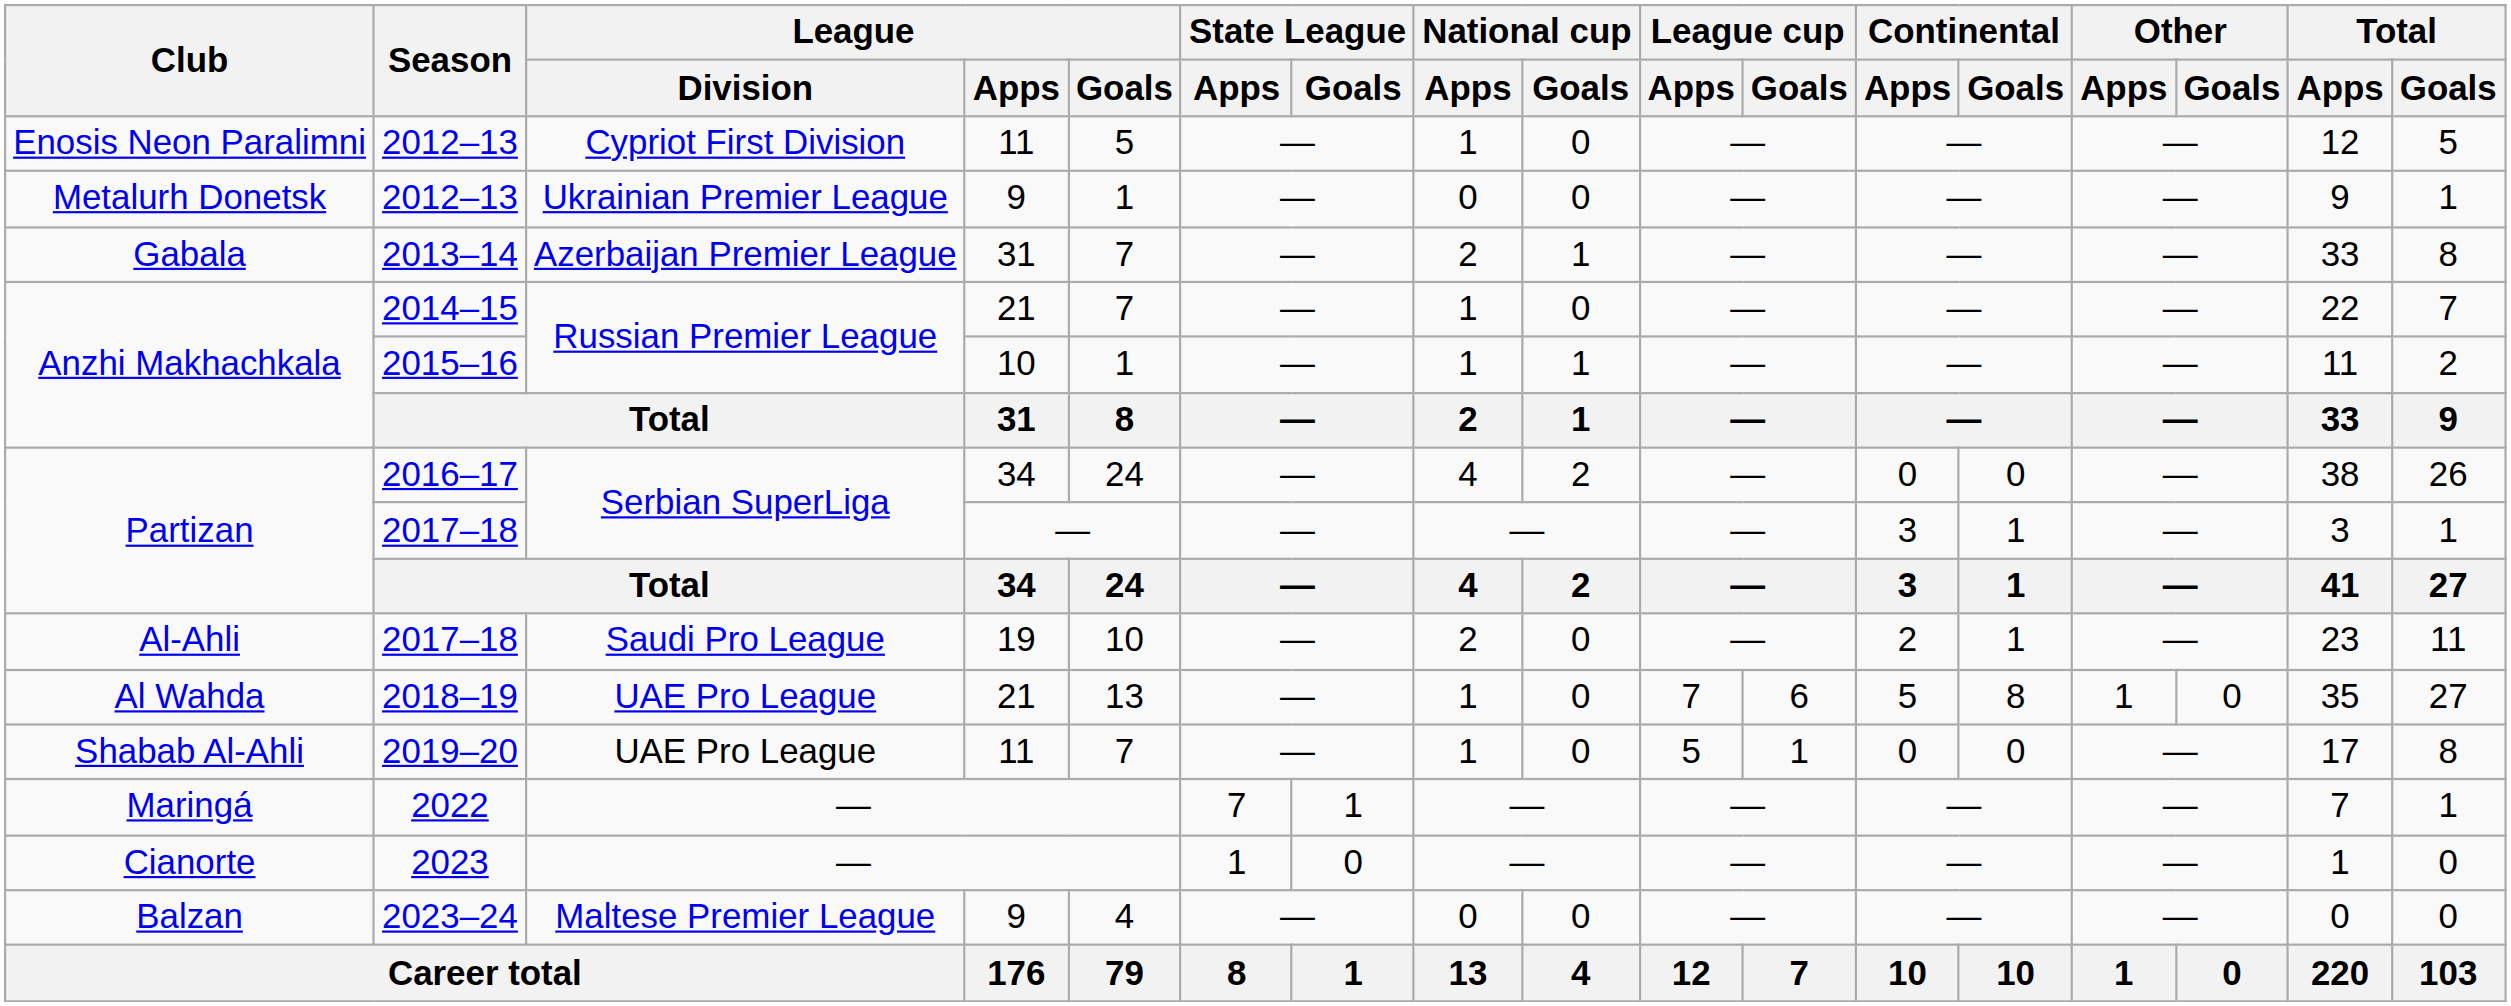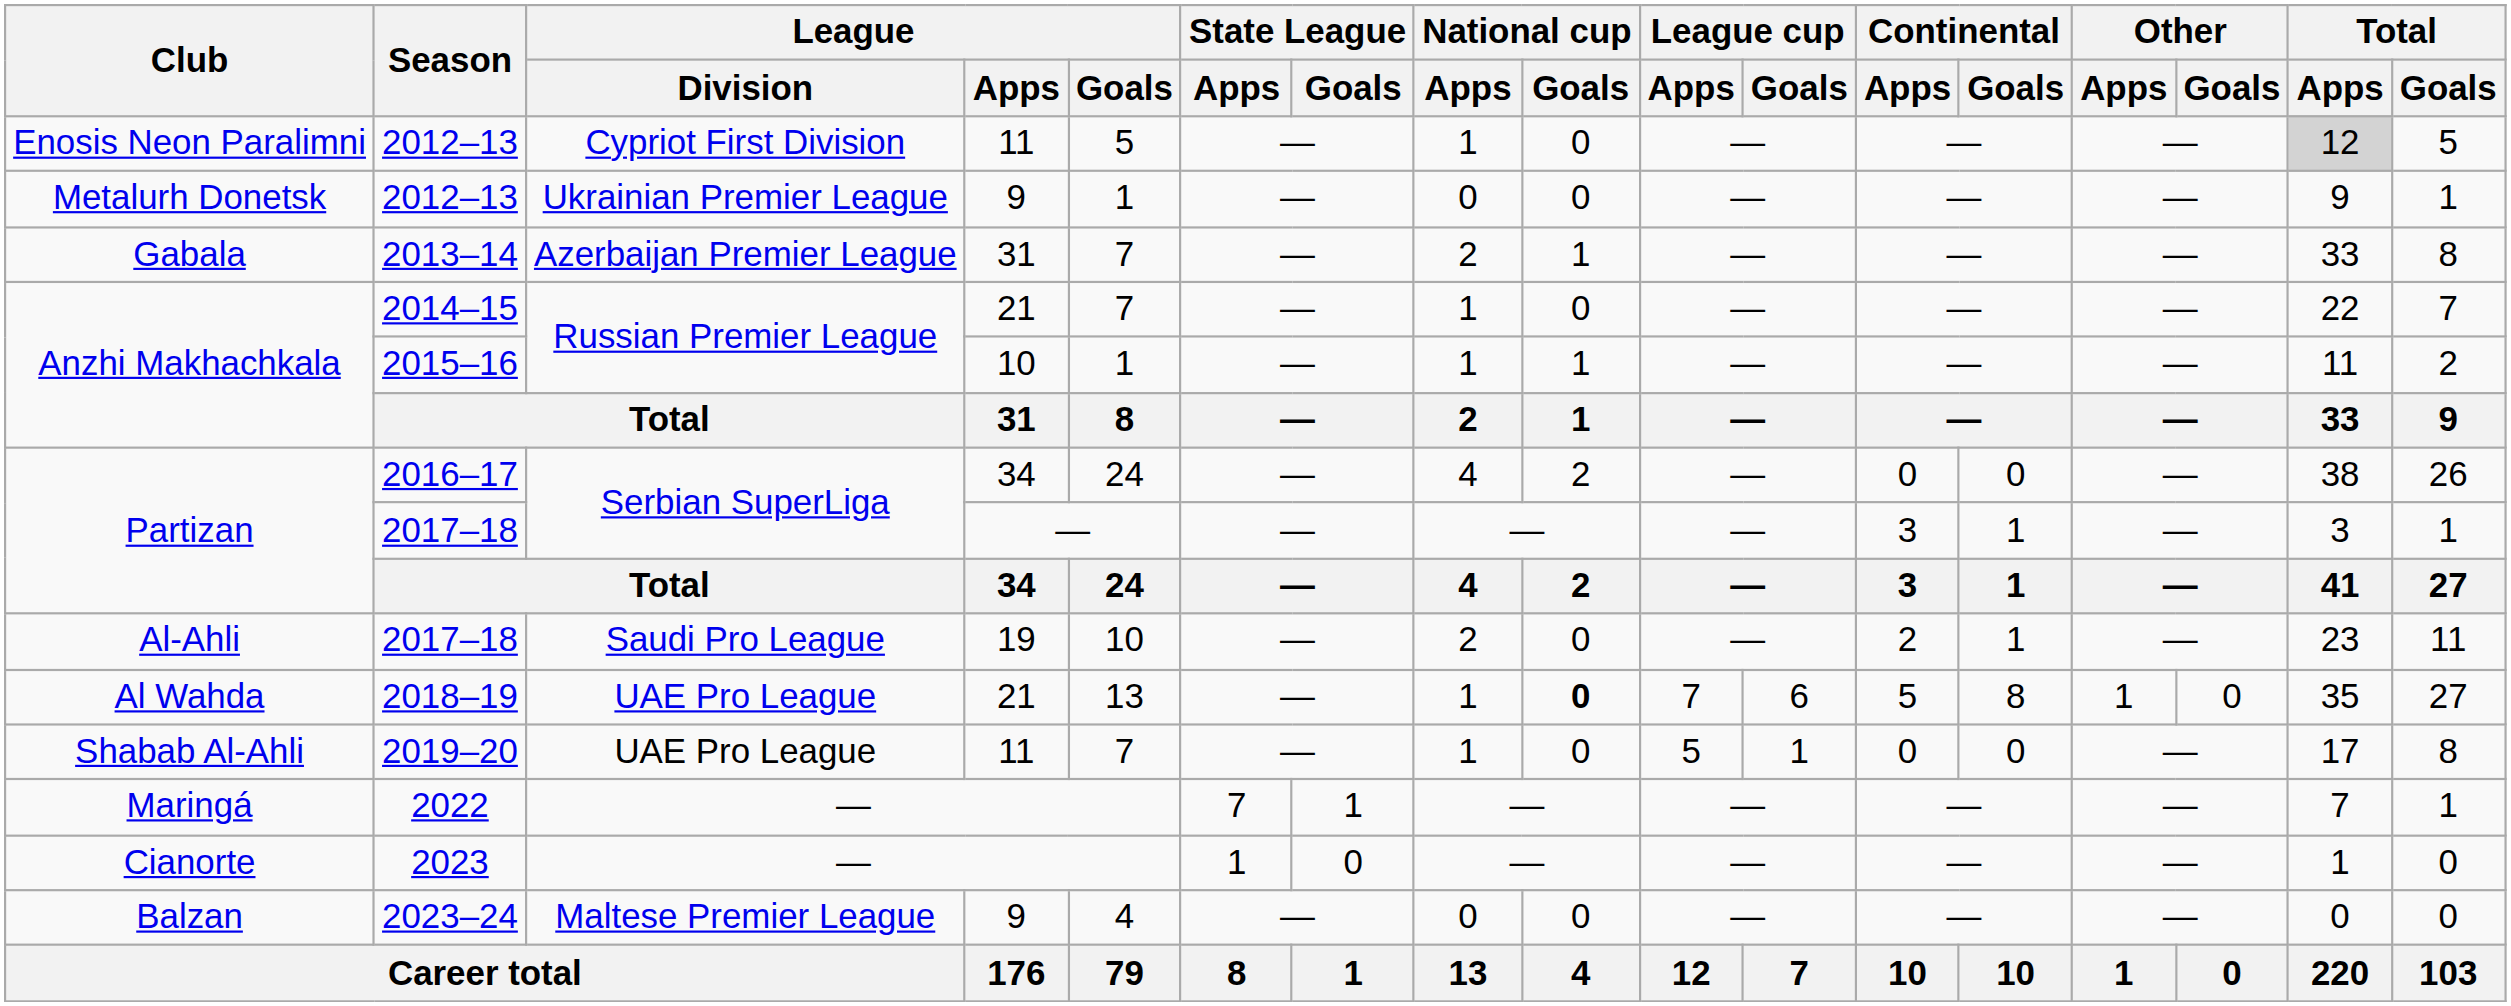(2340, 142) no background -> (2340, 142) lightgrey background
(1581, 695) normal -> (1581, 695) bold
